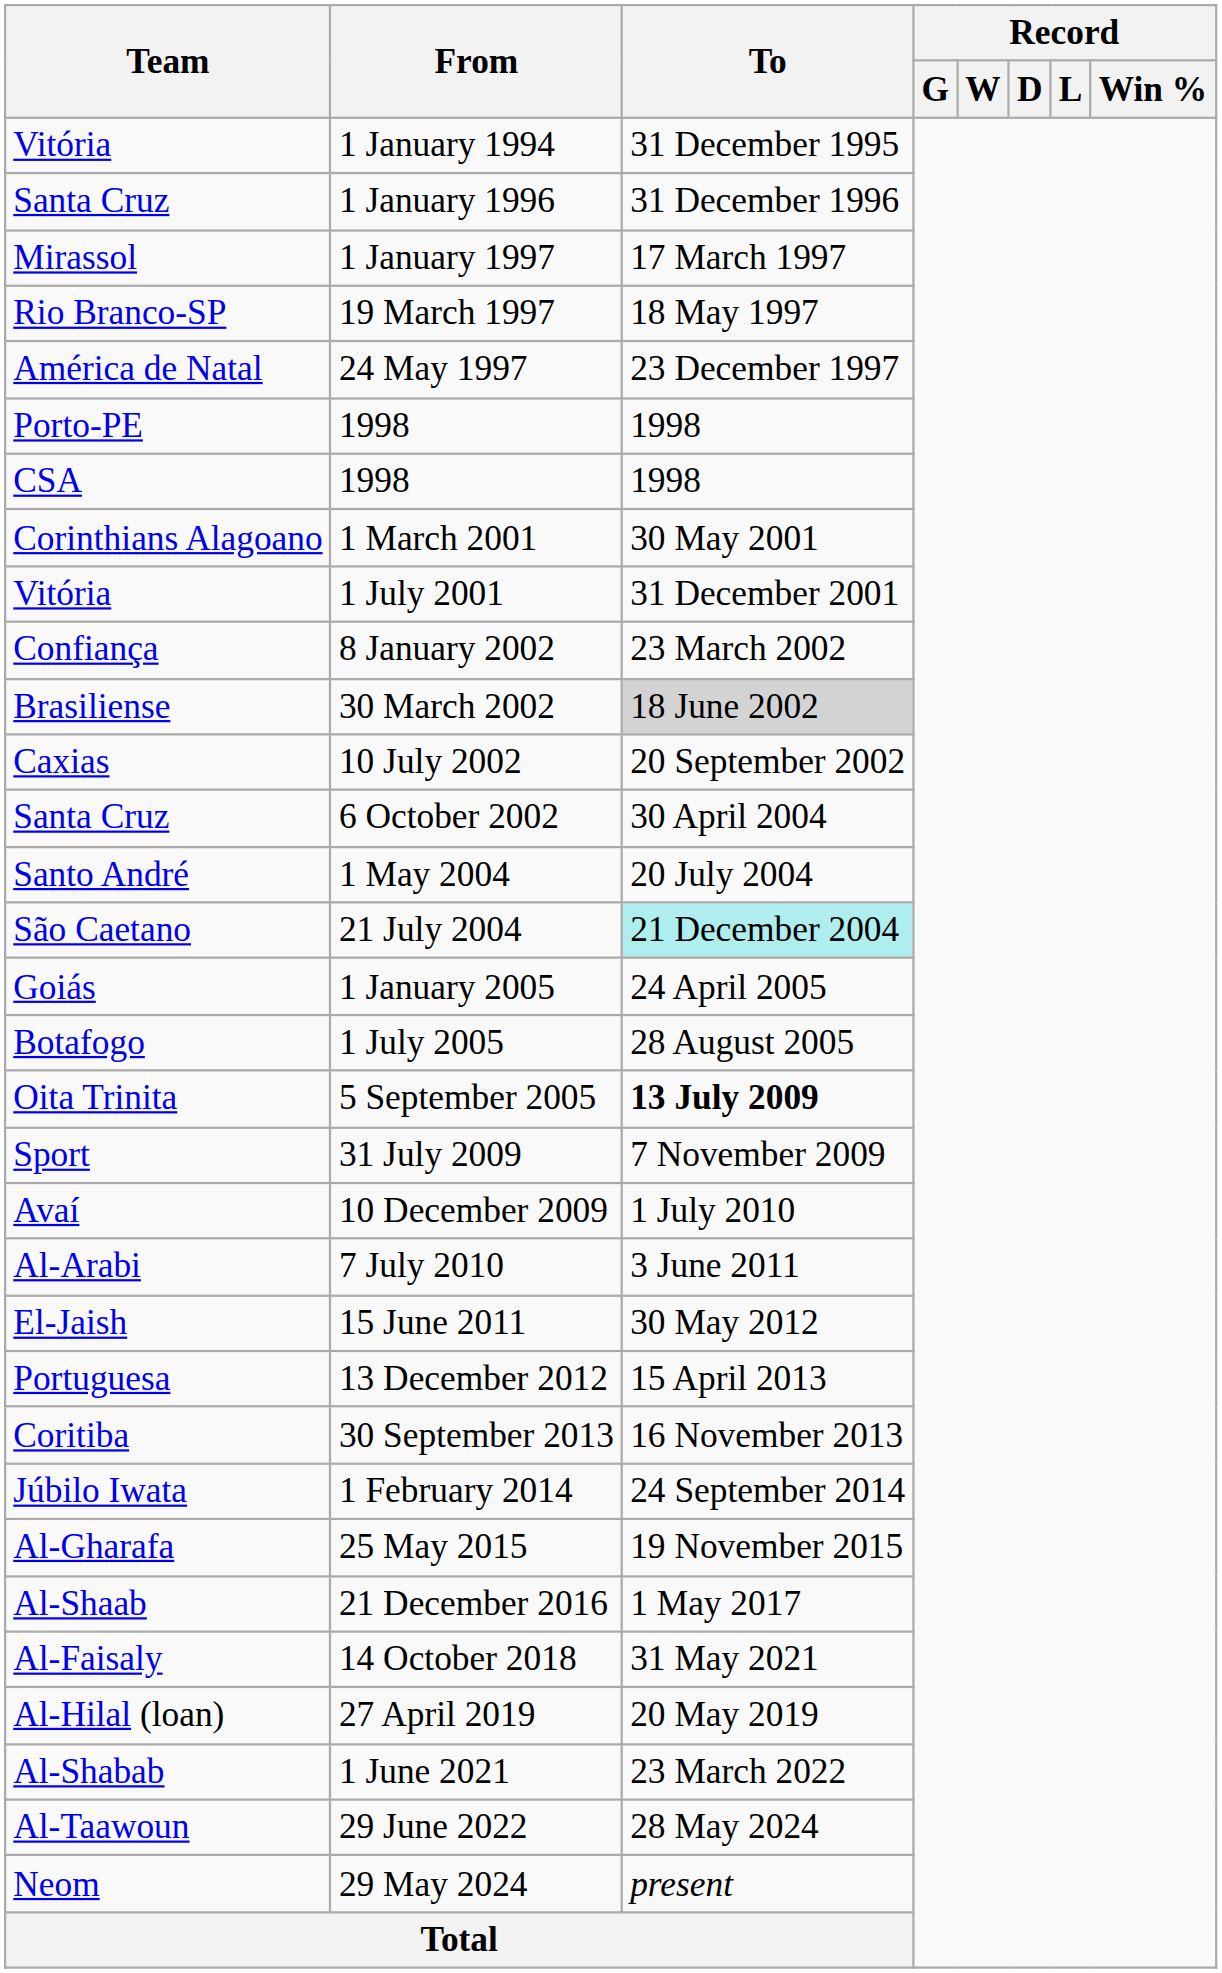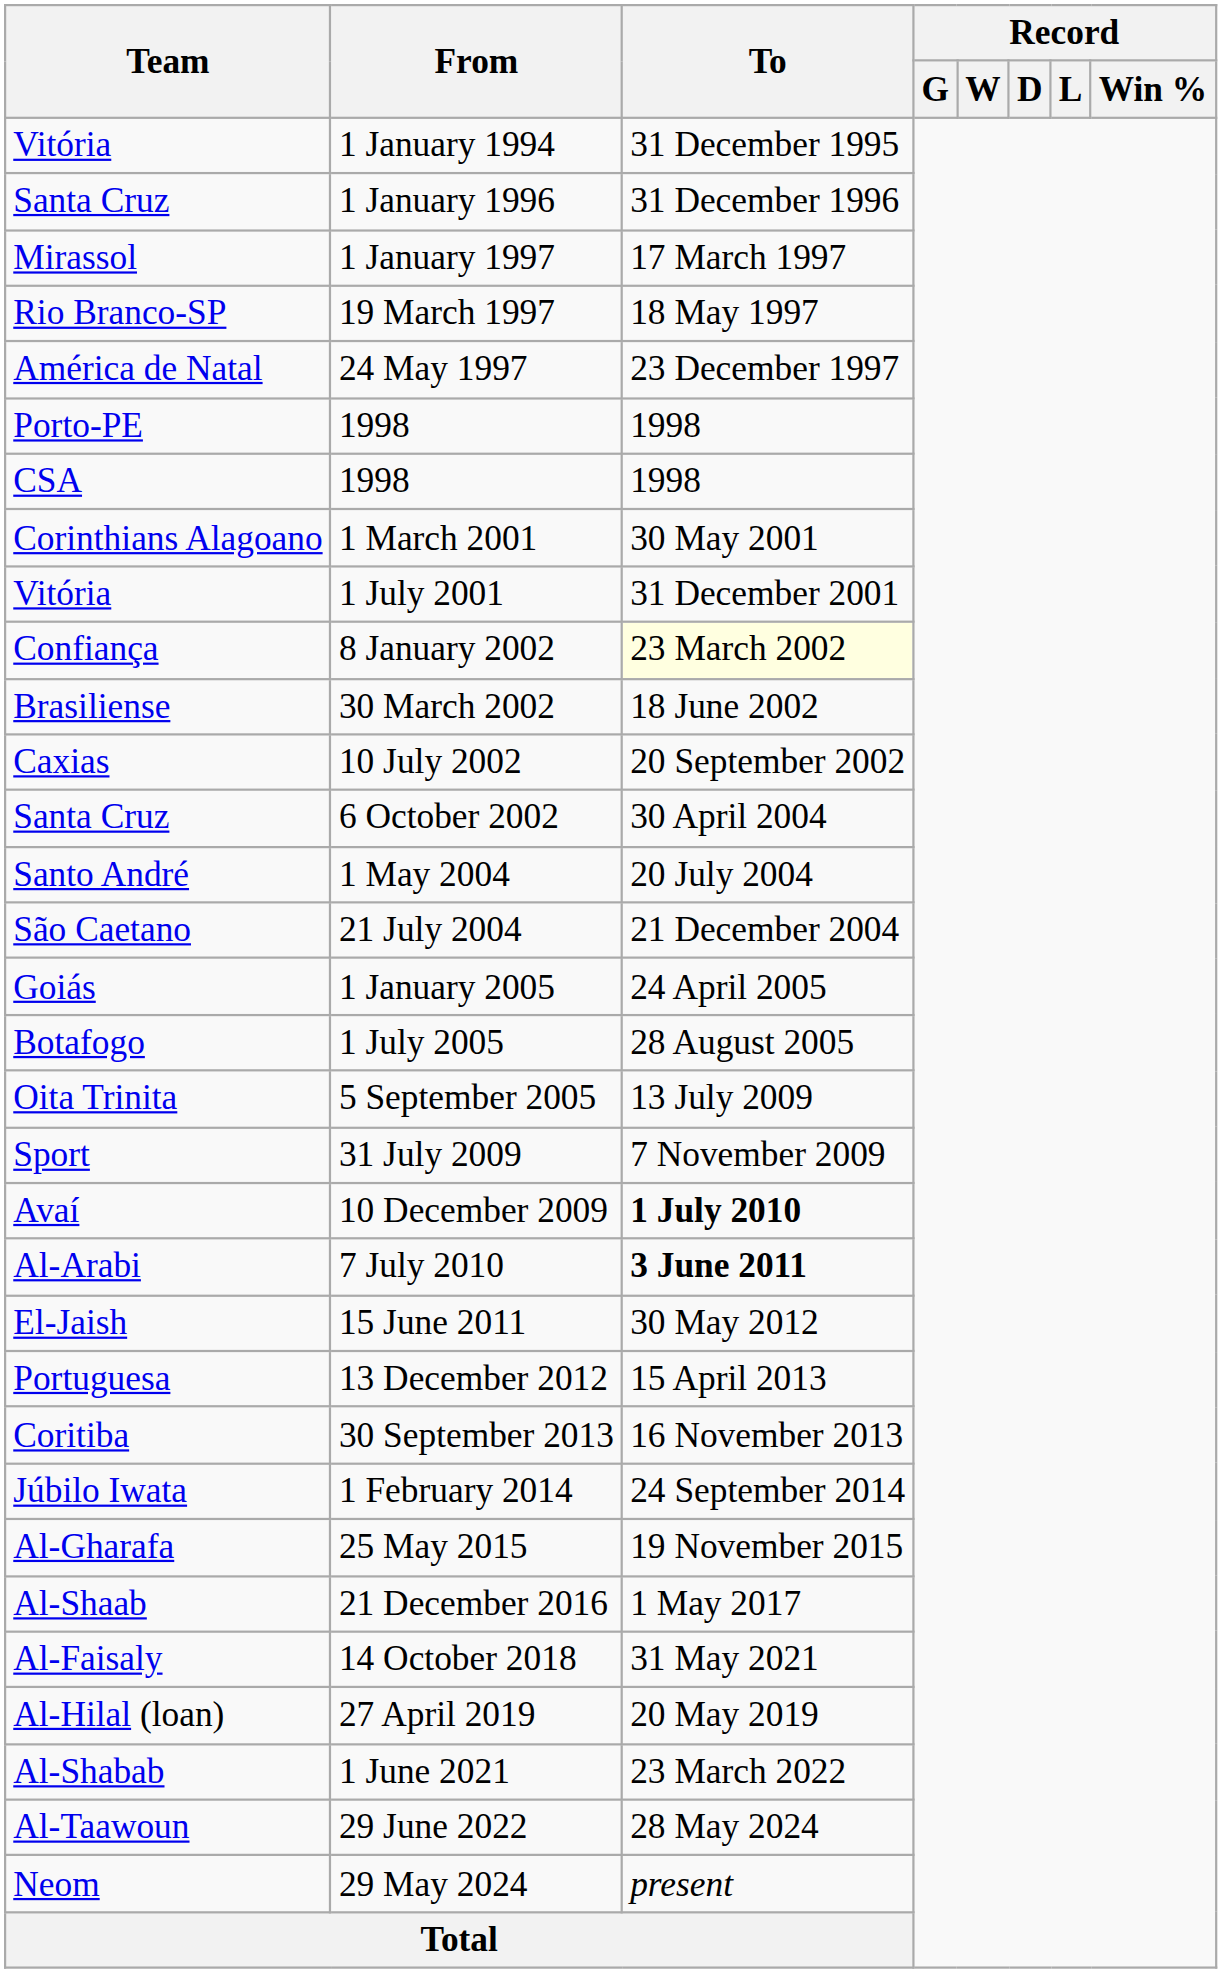(738, 649) no background -> (738, 649) lightyellow background
(724, 705) lightgrey background -> (724, 705) no background
(765, 929) paleturquoise background -> (765, 929) no background
(724, 1098) bold -> (722, 1098) normal
(713, 1210) normal -> (716, 1210) bold
(715, 1266) normal -> (719, 1266) bold
